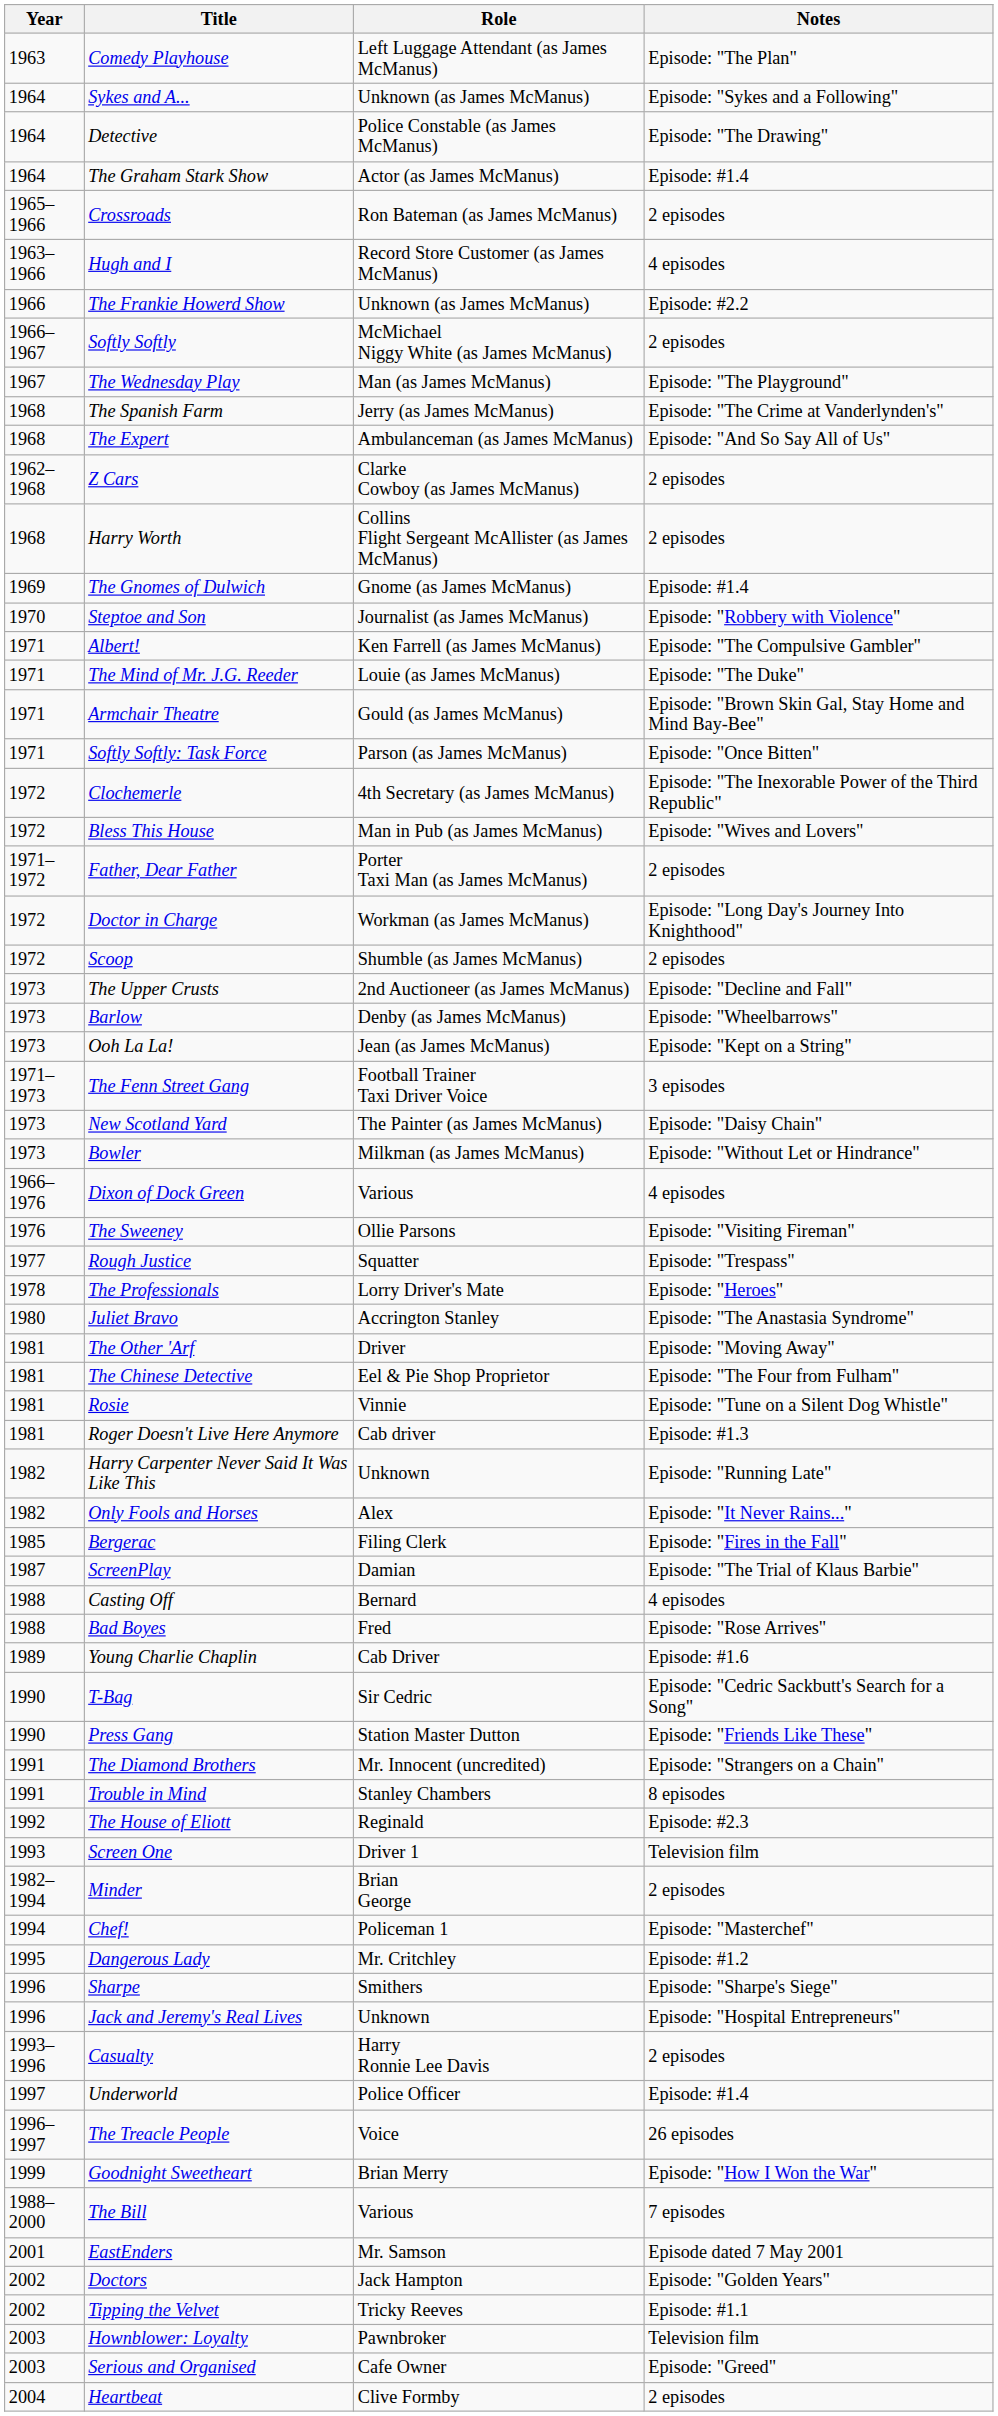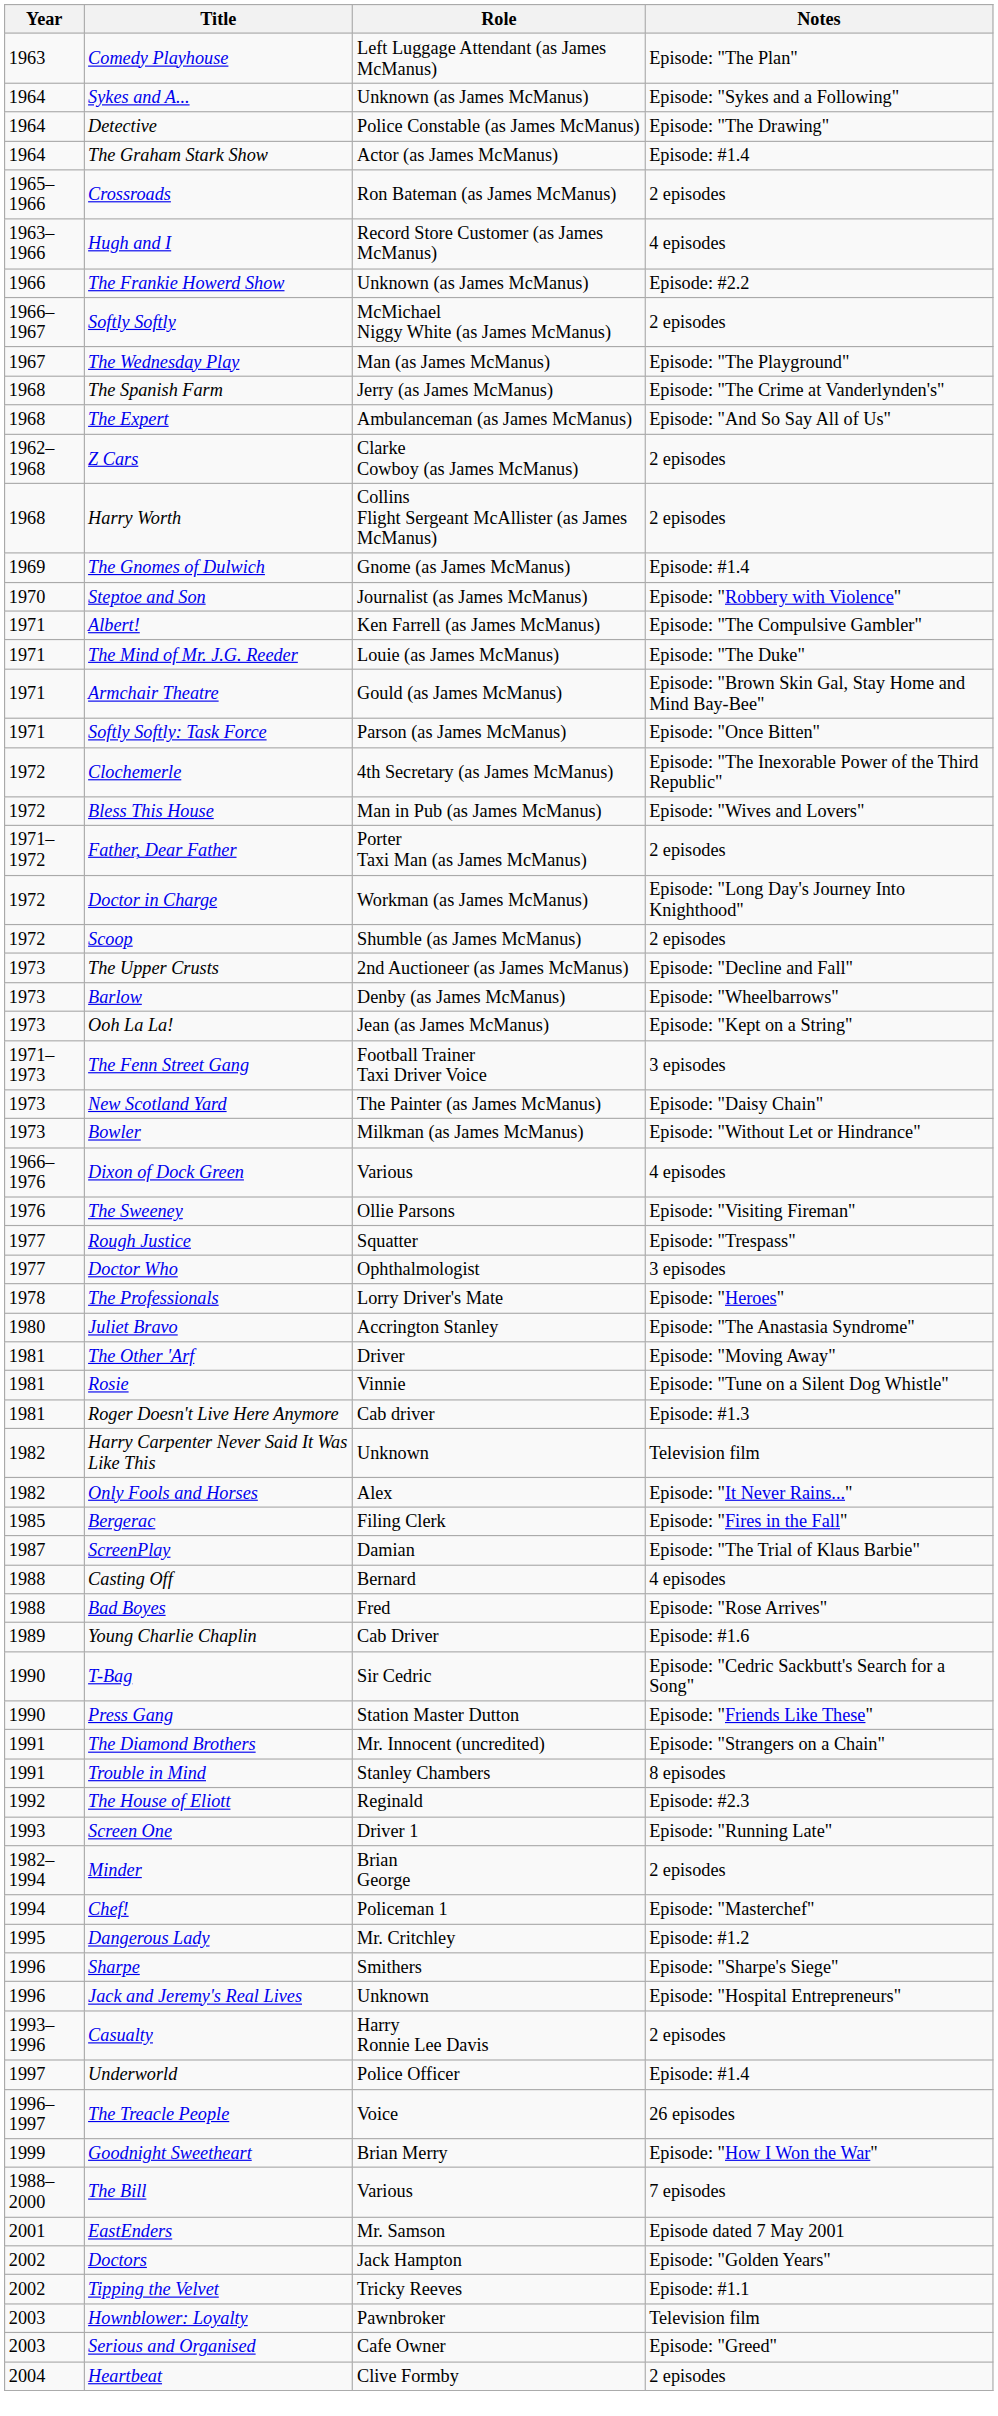+ row: (133, 1269)
- row: (170, 1376)
(740, 1473) Episode: "Running Late" -> (704, 1453) Television film
(704, 1851) Television film -> (741, 1830) Episode: "Running Late"
